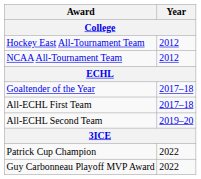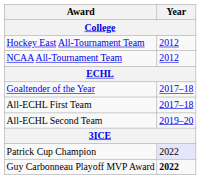(169, 151) no background -> (169, 151) lavender background
(169, 167) normal -> (169, 167) bold
